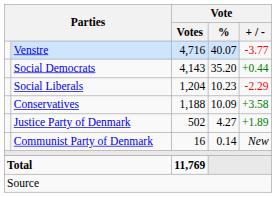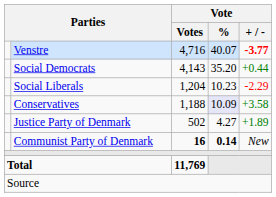(257, 50) normal -> (257, 50) bold
(224, 104) no background -> (224, 104) lavender background
(200, 141) normal -> (200, 141) bold
(227, 141) normal -> (227, 141) bold
